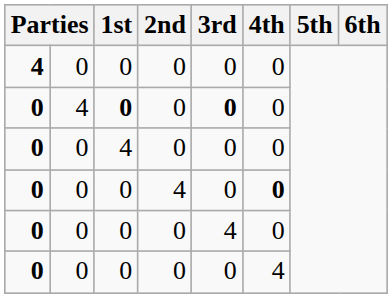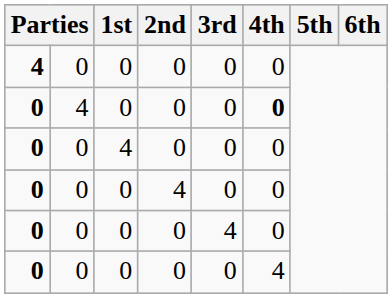(126, 107) bold -> (126, 107) normal
(230, 107) bold -> (230, 107) normal
(278, 107) normal -> (278, 107) bold
(278, 189) bold -> (278, 189) normal
